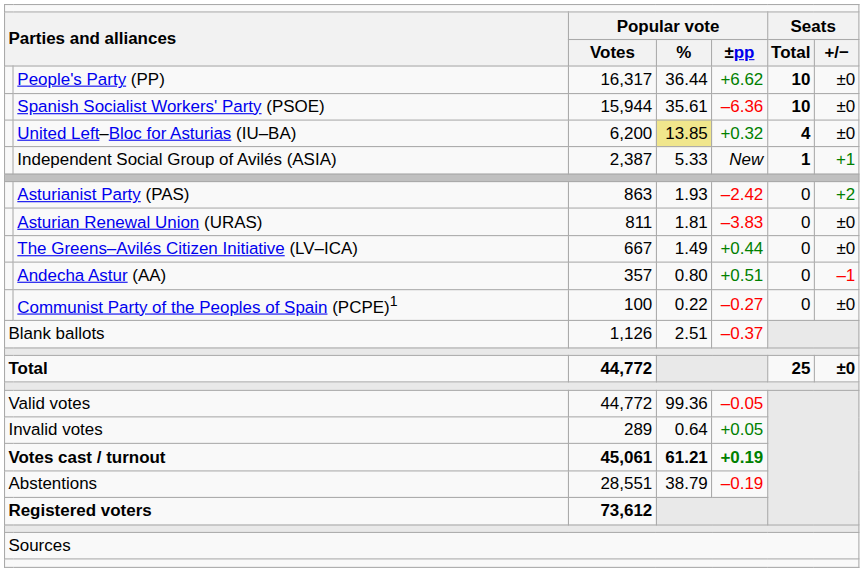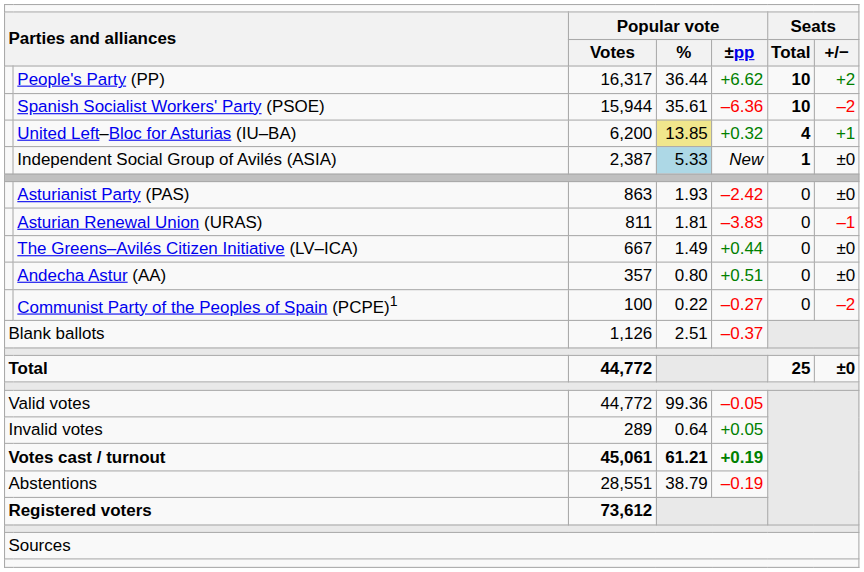(846, 79) ±0 -> (846, 79) +2
(846, 106) ±0 -> (846, 106) –2
(846, 133) ±0 -> (846, 133) +1
(691, 160) no background -> (691, 160) lightblue background
(846, 160) +1 -> (846, 160) ±0
(846, 194) +2 -> (846, 194) ±0
(846, 221) ±0 -> (846, 221) –1
(846, 275) –1 -> (846, 275) ±0
(846, 304) ±0 -> (846, 304) –2
